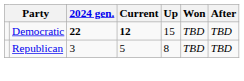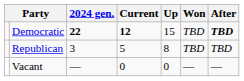(221, 31) normal -> (222, 31) bold
+ row: (27, 66)
